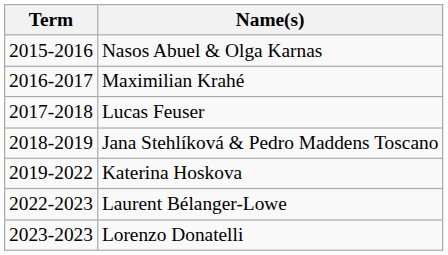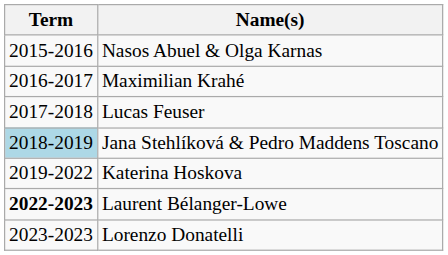(51, 142) no background -> (51, 142) lightblue background
(51, 204) normal -> (51, 204) bold
